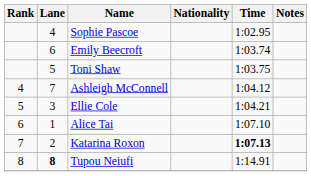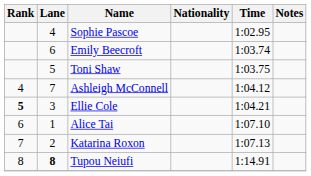(21, 106) normal -> (21, 106) bold
(253, 143) bold -> (252, 143) normal
